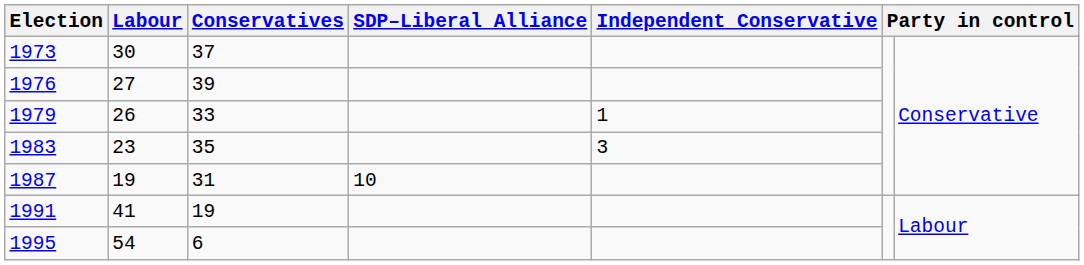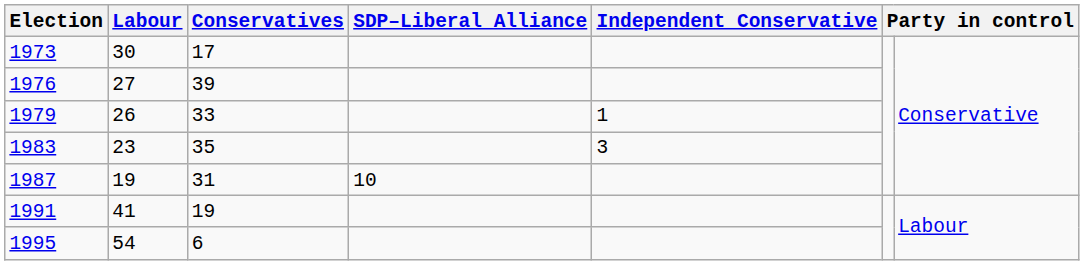(204, 52) 37 -> (204, 52) 17
